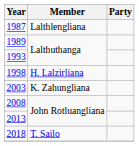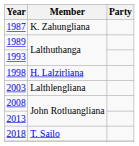(58, 27) Lalthlengliana -> (60, 27) K. Zahungliana
(60, 88) K. Zahungliana -> (58, 88) Lalthlengliana
